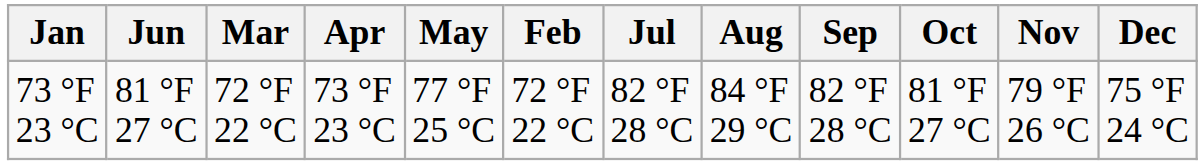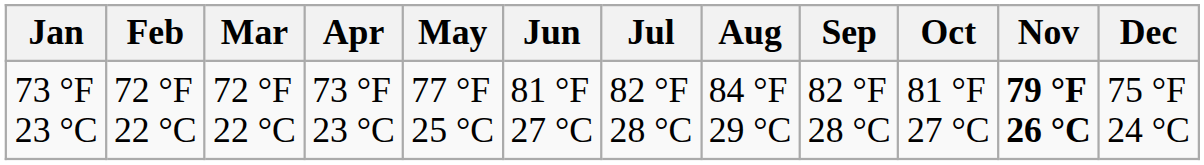columns swapped: (553, 32) <-> (156, 32)
(1048, 109) normal -> (1048, 109) bold
